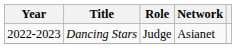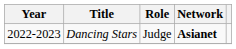(196, 33) normal -> (197, 33) bold
